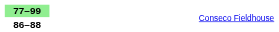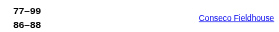(27, 11) lightgreen background -> (27, 11) no background
